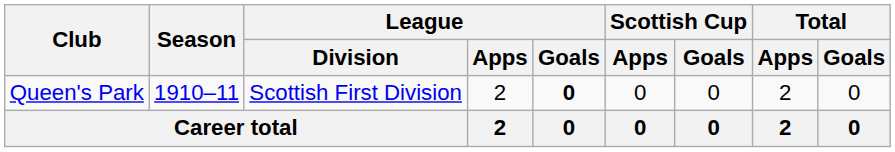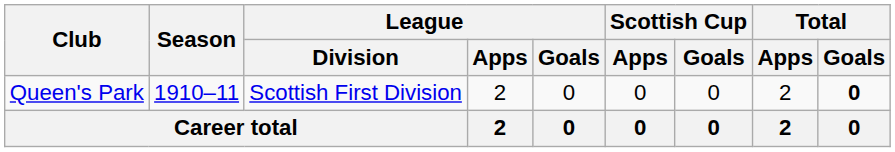(569, 92) bold -> (569, 92) normal
(854, 92) normal -> (854, 92) bold
